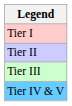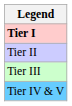(20, 33) normal -> (21, 33) bold
